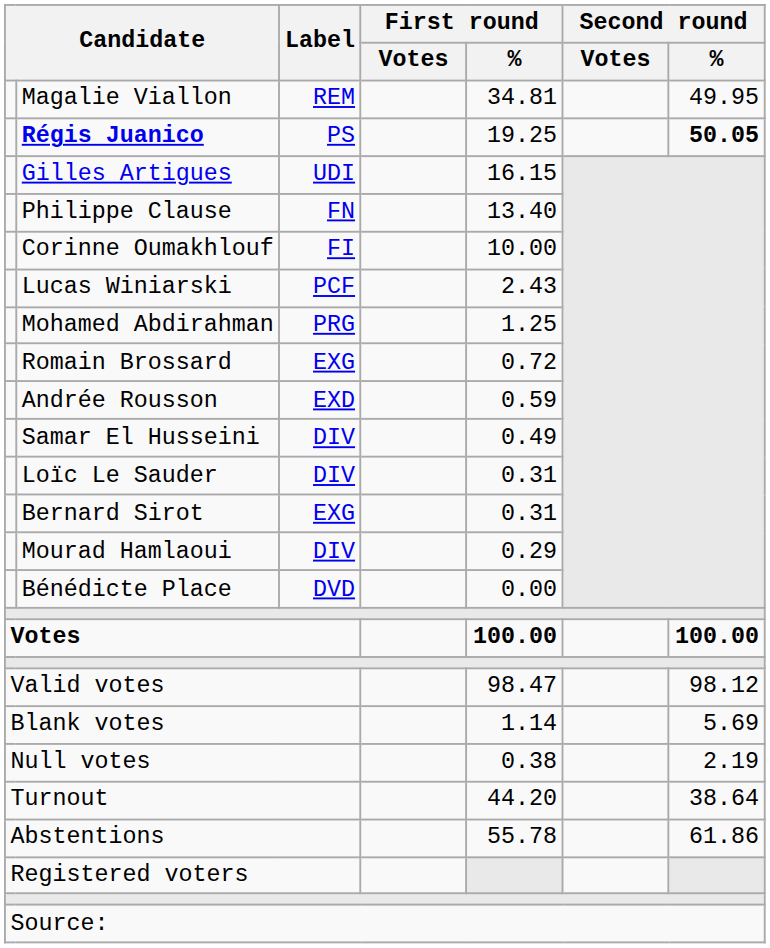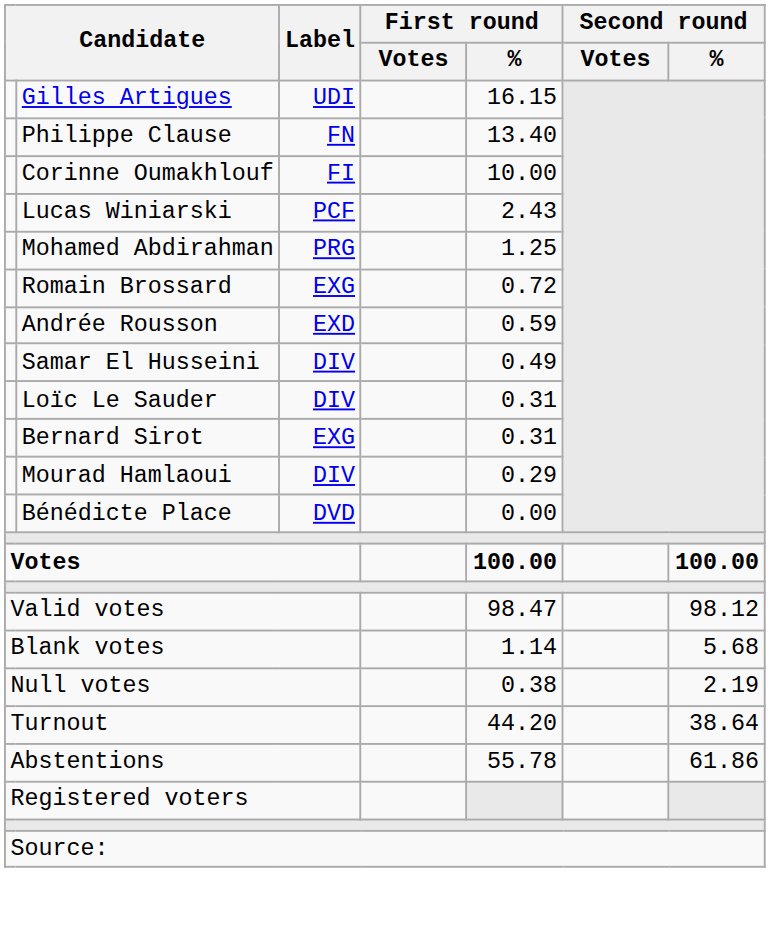- row: (127, 99)
- row: (113, 137)
(731, 725) 5.69 -> (731, 649) 5.68
